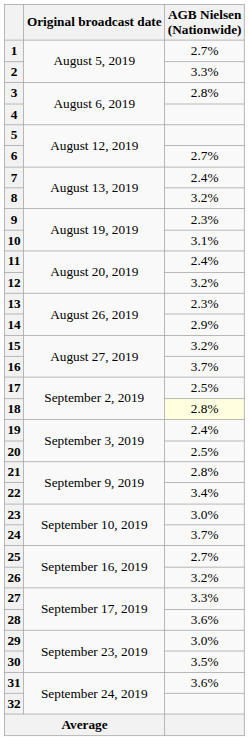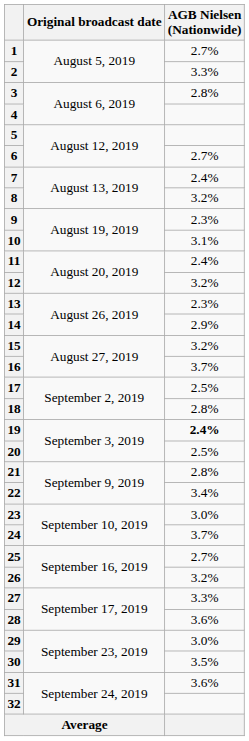(205, 409) lightyellow background -> (205, 409) no background
(205, 430) normal -> (205, 430) bold
